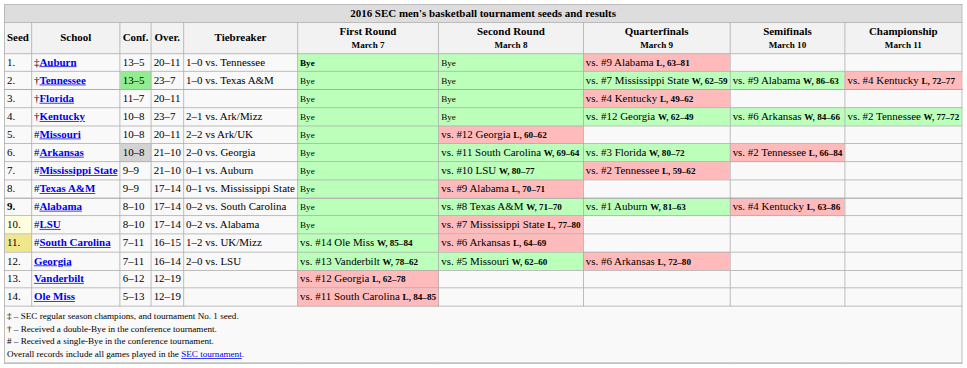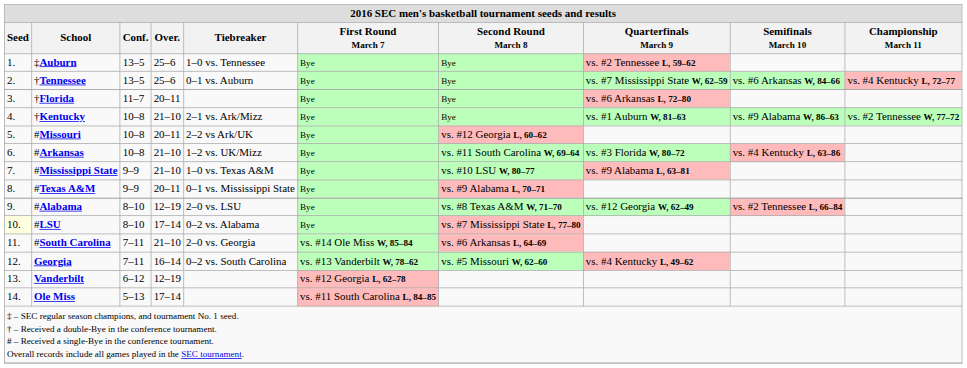(167, 62) 20–11 -> (165, 62) 25–6
(307, 62) bold -> (307, 63) normal
(638, 62) vs. #9 Alabama L, 63–81 -> (641, 62) vs. #2 Tennessee L, 59–62
(134, 80) lightgreen background -> (134, 80) no background
(165, 80) 23–7 -> (165, 80) 25–6
(230, 80) 1–0 vs. Texas A&M -> (220, 80) 0–1 vs. Auburn
(786, 80) vs. #9 Alabama W, 86–63 -> (786, 80) vs. #6 Arkansas W, 84–66
(640, 99) vs. #4 Kentucky L, 49–62 -> (638, 99) vs. #6 Arkansas L, 72–80
(165, 117) 23–7 -> (167, 117) 21–10
(640, 117) vs. #12 Georgia W, 62–49 -> (636, 117) vs. #1 Auburn W, 81–63
(786, 117) vs. #6 Arkansas W, 84–66 -> (786, 117) vs. #9 Alabama W, 86–63
(134, 153) lightgrey background -> (134, 153) no background
(221, 153) 2–0 vs. Georgia -> (224, 153) 1–2 vs. UK/Mizz
(787, 153) vs. #2 Tennessee L, 66–84 -> (786, 153) vs. #4 Kentucky L, 63–86
(220, 171) 0–1 vs. Auburn -> (230, 171) 1–0 vs. Texas A&M
(641, 171) vs. #2 Tennessee L, 59–62 -> (638, 171) vs. #9 Alabama L, 63–81
(167, 189) 17–14 -> (167, 189) 20–11
(11, 207) bold -> (11, 207) normal
(167, 207) 17–14 -> (167, 207) 12–19
(236, 207) 0–2 vs. South Carolina -> (214, 207) 2–0 vs. LSU
(636, 207) vs. #1 Auburn W, 81–63 -> (640, 207) vs. #12 Georgia W, 62–49
(786, 207) vs. #4 Kentucky L, 63–86 -> (787, 207) vs. #2 Tennessee L, 66–84
(14, 243) khaki background -> (14, 243) no background
(167, 243) 16–15 -> (167, 243) 21–10
(224, 243) 1–2 vs. UK/Mizz -> (221, 243) 2–0 vs. Georgia
(214, 261) 2–0 vs. LSU -> (236, 261) 0–2 vs. South Carolina
(638, 261) vs. #6 Arkansas L, 72–80 -> (640, 261) vs. #4 Kentucky L, 49–62
(167, 297) 12–19 -> (167, 297) 17–14
